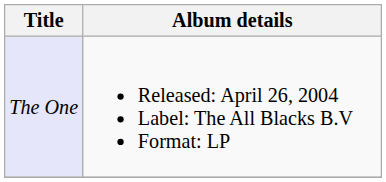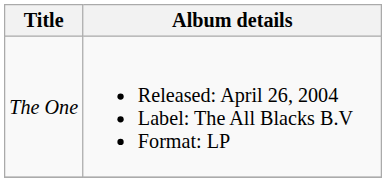(44, 106) lavender background -> (44, 106) no background
